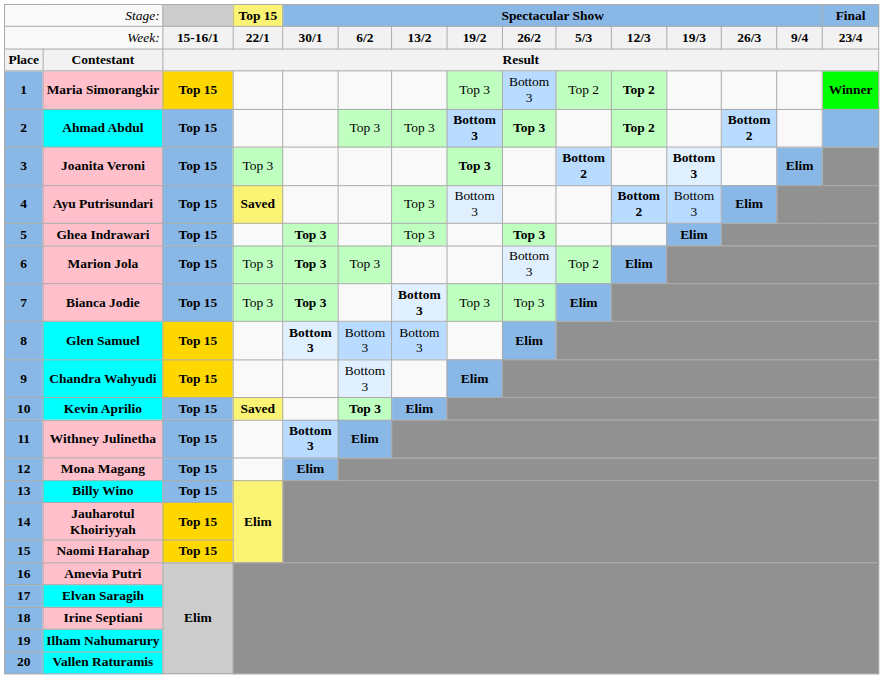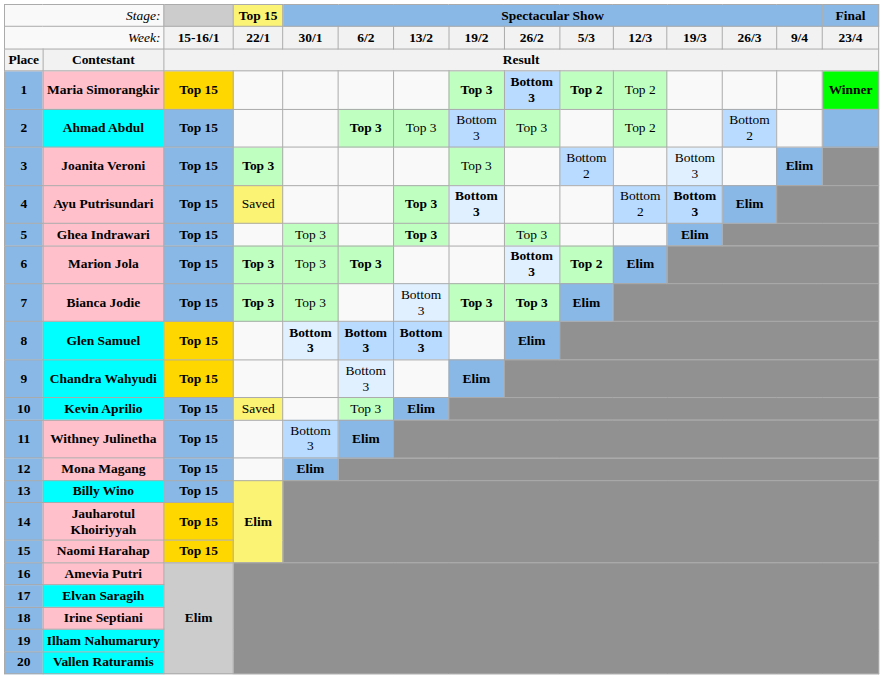(475, 89) normal -> (476, 89) bold
(529, 89) normal -> (532, 89) bold
(584, 89) normal -> (586, 89) bold
(639, 89) bold -> (640, 89) normal
(365, 127) normal -> (366, 127) bold
(475, 127) bold -> (476, 127) normal
(529, 127) bold -> (532, 127) normal
(639, 127) bold -> (640, 127) normal
(749, 127) bold -> (750, 127) normal
(258, 165) normal -> (258, 165) bold
(475, 165) bold -> (476, 165) normal
(584, 165) bold -> (586, 165) normal
(694, 165) bold -> (695, 165) normal
(258, 203) bold -> (258, 203) normal
(419, 203) normal -> (421, 203) bold
(475, 203) normal -> (476, 203) bold
(639, 203) bold -> (640, 203) normal
(694, 203) normal -> (695, 203) bold
(310, 234) bold -> (310, 234) normal
(419, 234) normal -> (421, 234) bold
(529, 234) bold -> (532, 234) normal
(258, 264) normal -> (258, 264) bold
(310, 264) bold -> (310, 264) normal
(365, 264) normal -> (366, 264) bold
(529, 264) normal -> (532, 264) bold
(584, 264) normal -> (586, 264) bold
(258, 302) normal -> (258, 302) bold
(310, 302) bold -> (310, 302) normal
(419, 302) bold -> (421, 302) normal
(475, 302) normal -> (476, 302) bold
(529, 302) normal -> (532, 302) bold
(365, 340) normal -> (366, 340) bold
(419, 340) normal -> (421, 340) bold
(258, 408) bold -> (258, 408) normal
(365, 408) bold -> (366, 408) normal
(310, 438) bold -> (310, 438) normal
